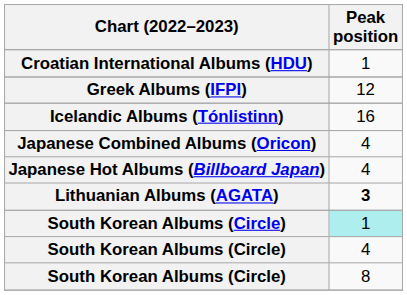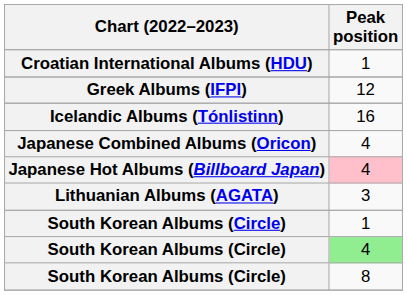(366, 169) no background -> (366, 169) pink background
(366, 196) bold -> (366, 196) normal
(366, 223) paleturquoise background -> (366, 223) no background
(366, 249) no background -> (366, 249) lightgreen background
